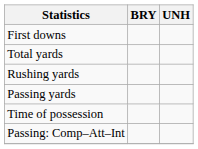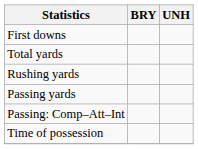rows swapped: (66, 133) <-> (55, 113)
